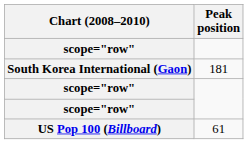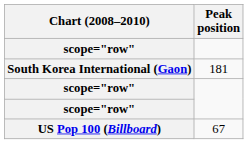(219, 128) 61 -> (219, 128) 67
